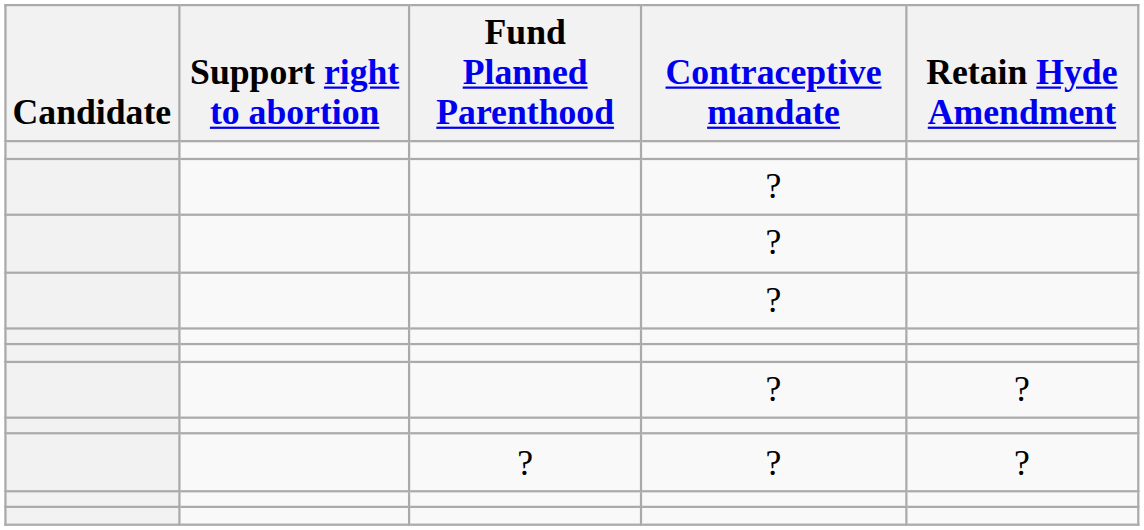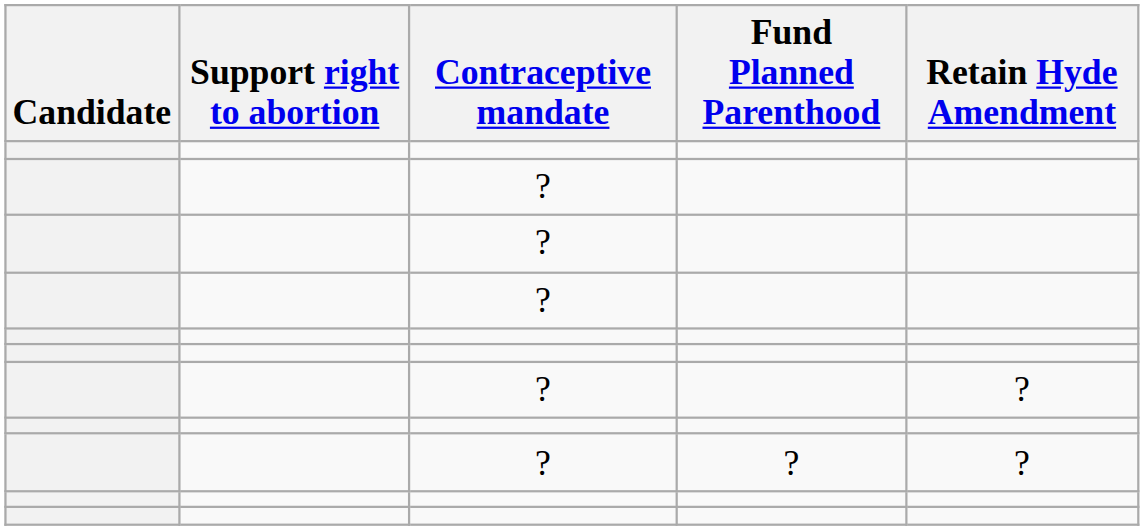columns swapped: (774, 93) <-> (525, 72)
